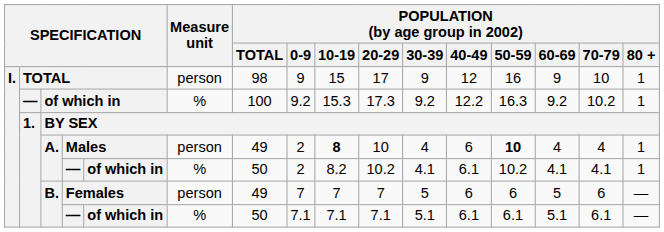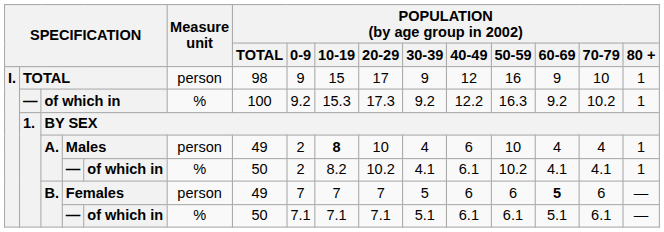(513, 146) bold -> (513, 146) normal
(557, 192) normal -> (557, 192) bold
